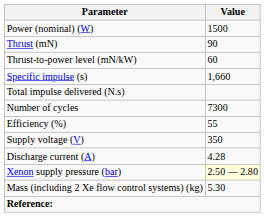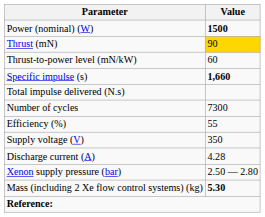(218, 28) normal -> (218, 28) bold
(213, 44) no background -> (213, 44) gold background
(219, 76) normal -> (219, 76) bold
(233, 172) lightyellow background -> (233, 172) no background
(216, 188) normal -> (216, 188) bold
